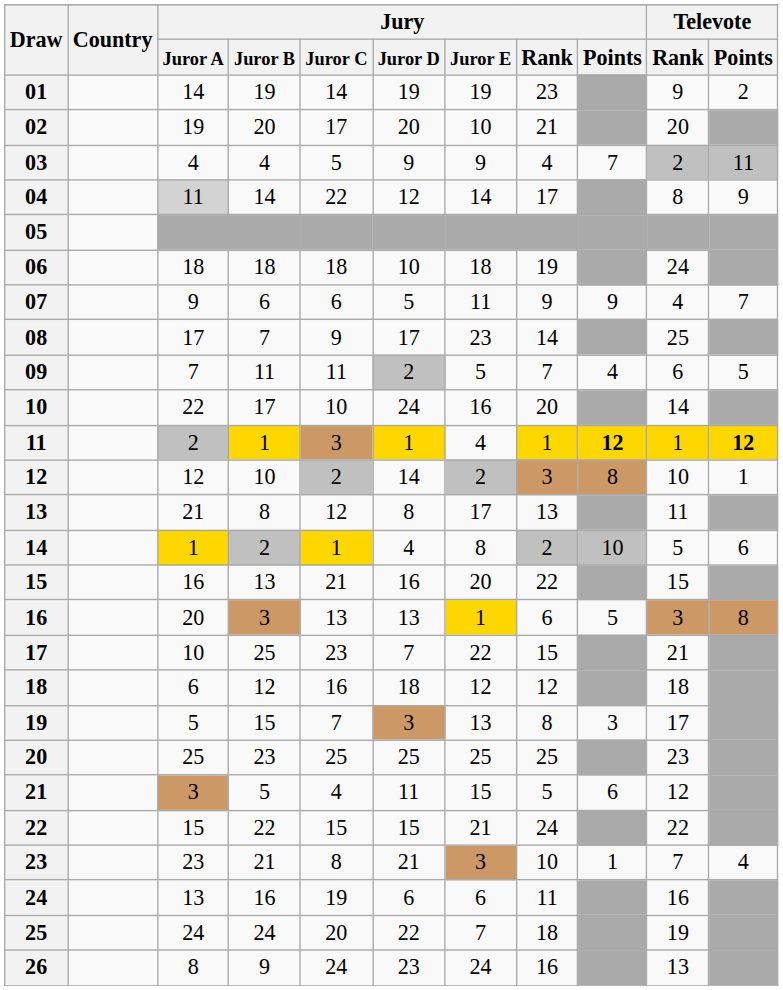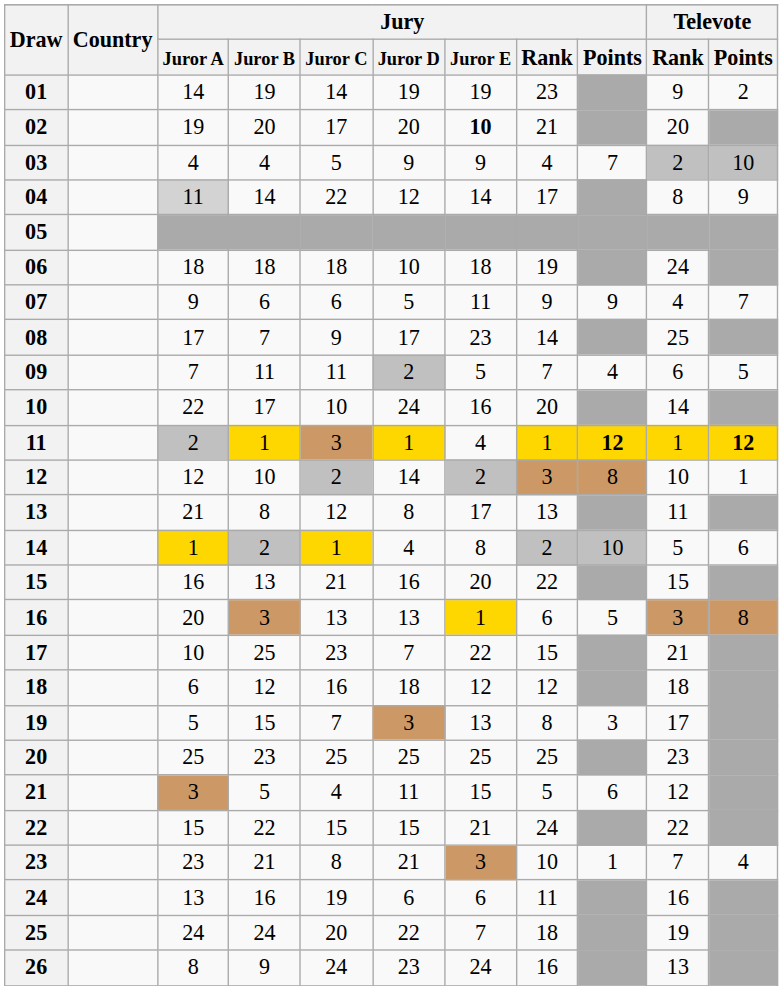(481, 127) normal -> (481, 127) bold
(743, 162) 11 -> (743, 162) 10
